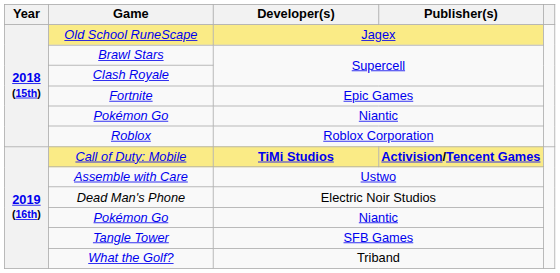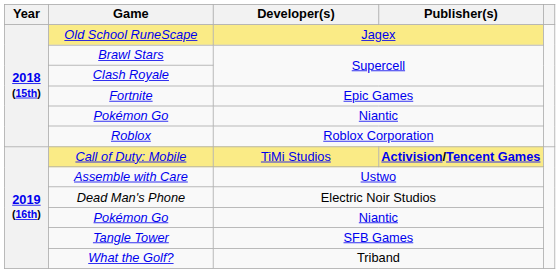(296, 156) bold -> (296, 156) normal
